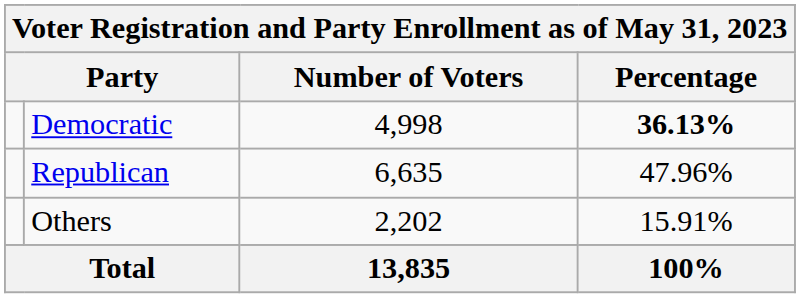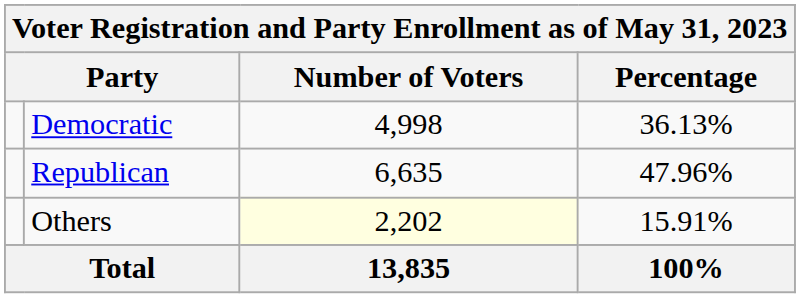(686, 124) bold -> (686, 124) normal
(409, 220) no background -> (409, 220) lightyellow background
